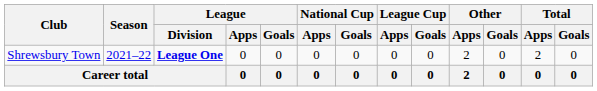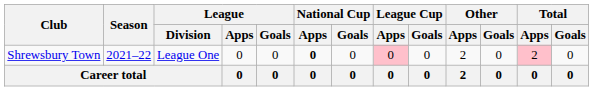(190, 55) bold -> (188, 55) normal
(316, 55) normal -> (313, 55) bold
(394, 55) no background -> (391, 55) pink background
(538, 55) no background -> (534, 55) pink background
